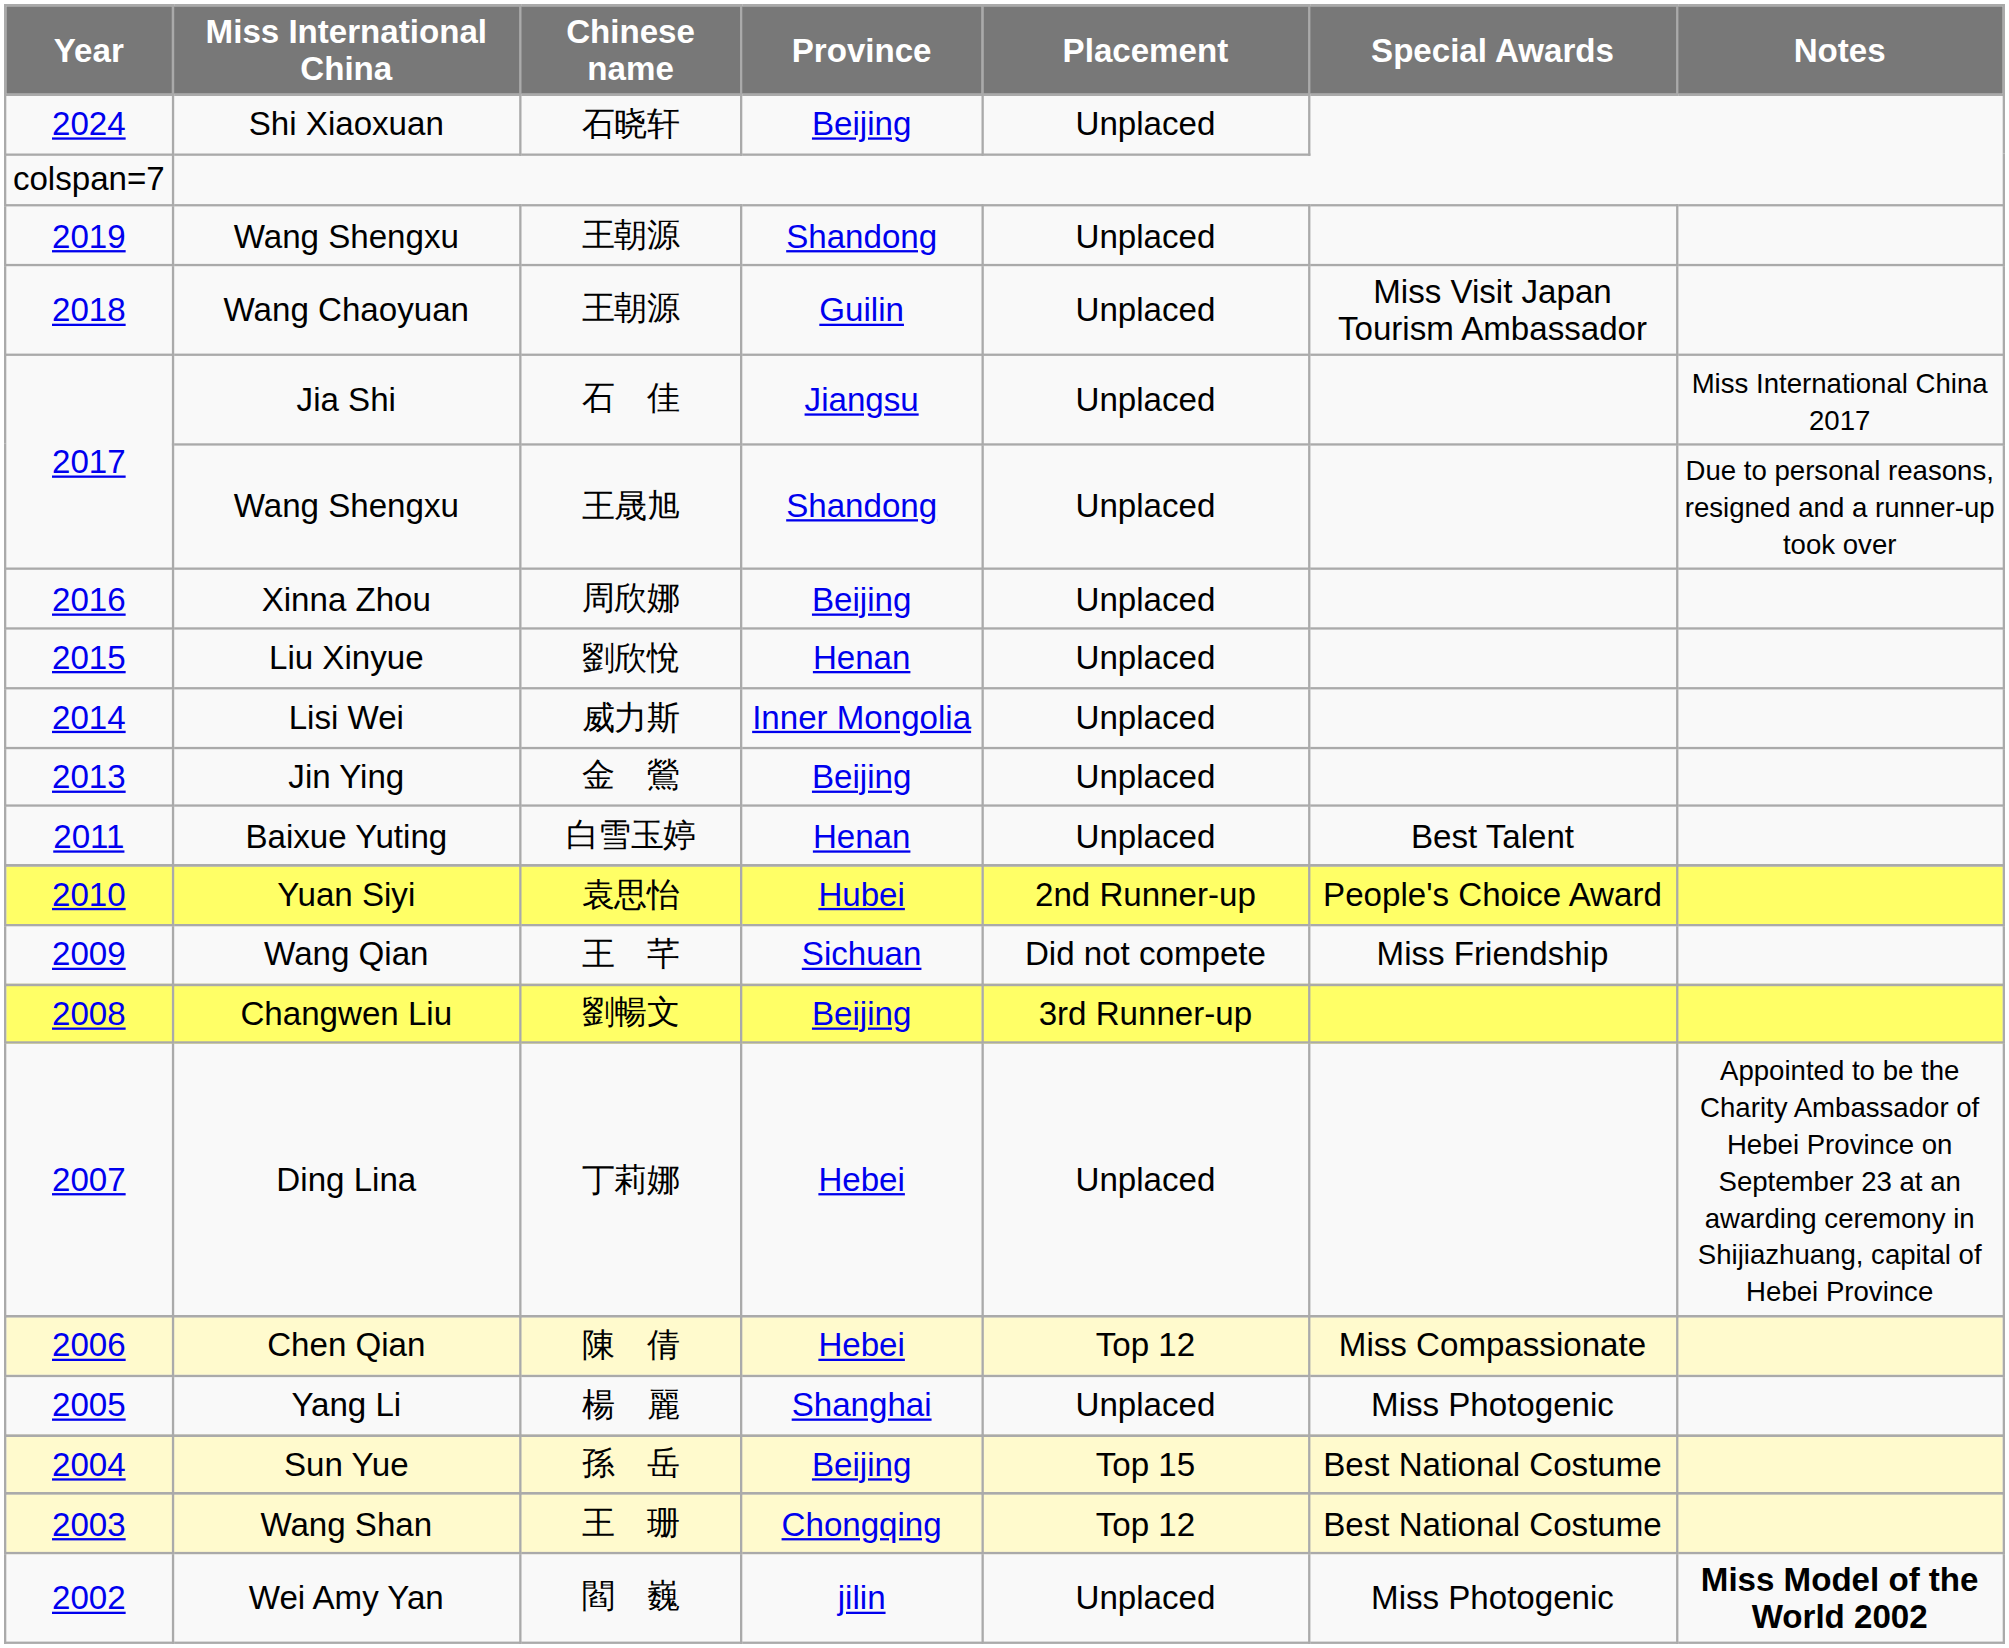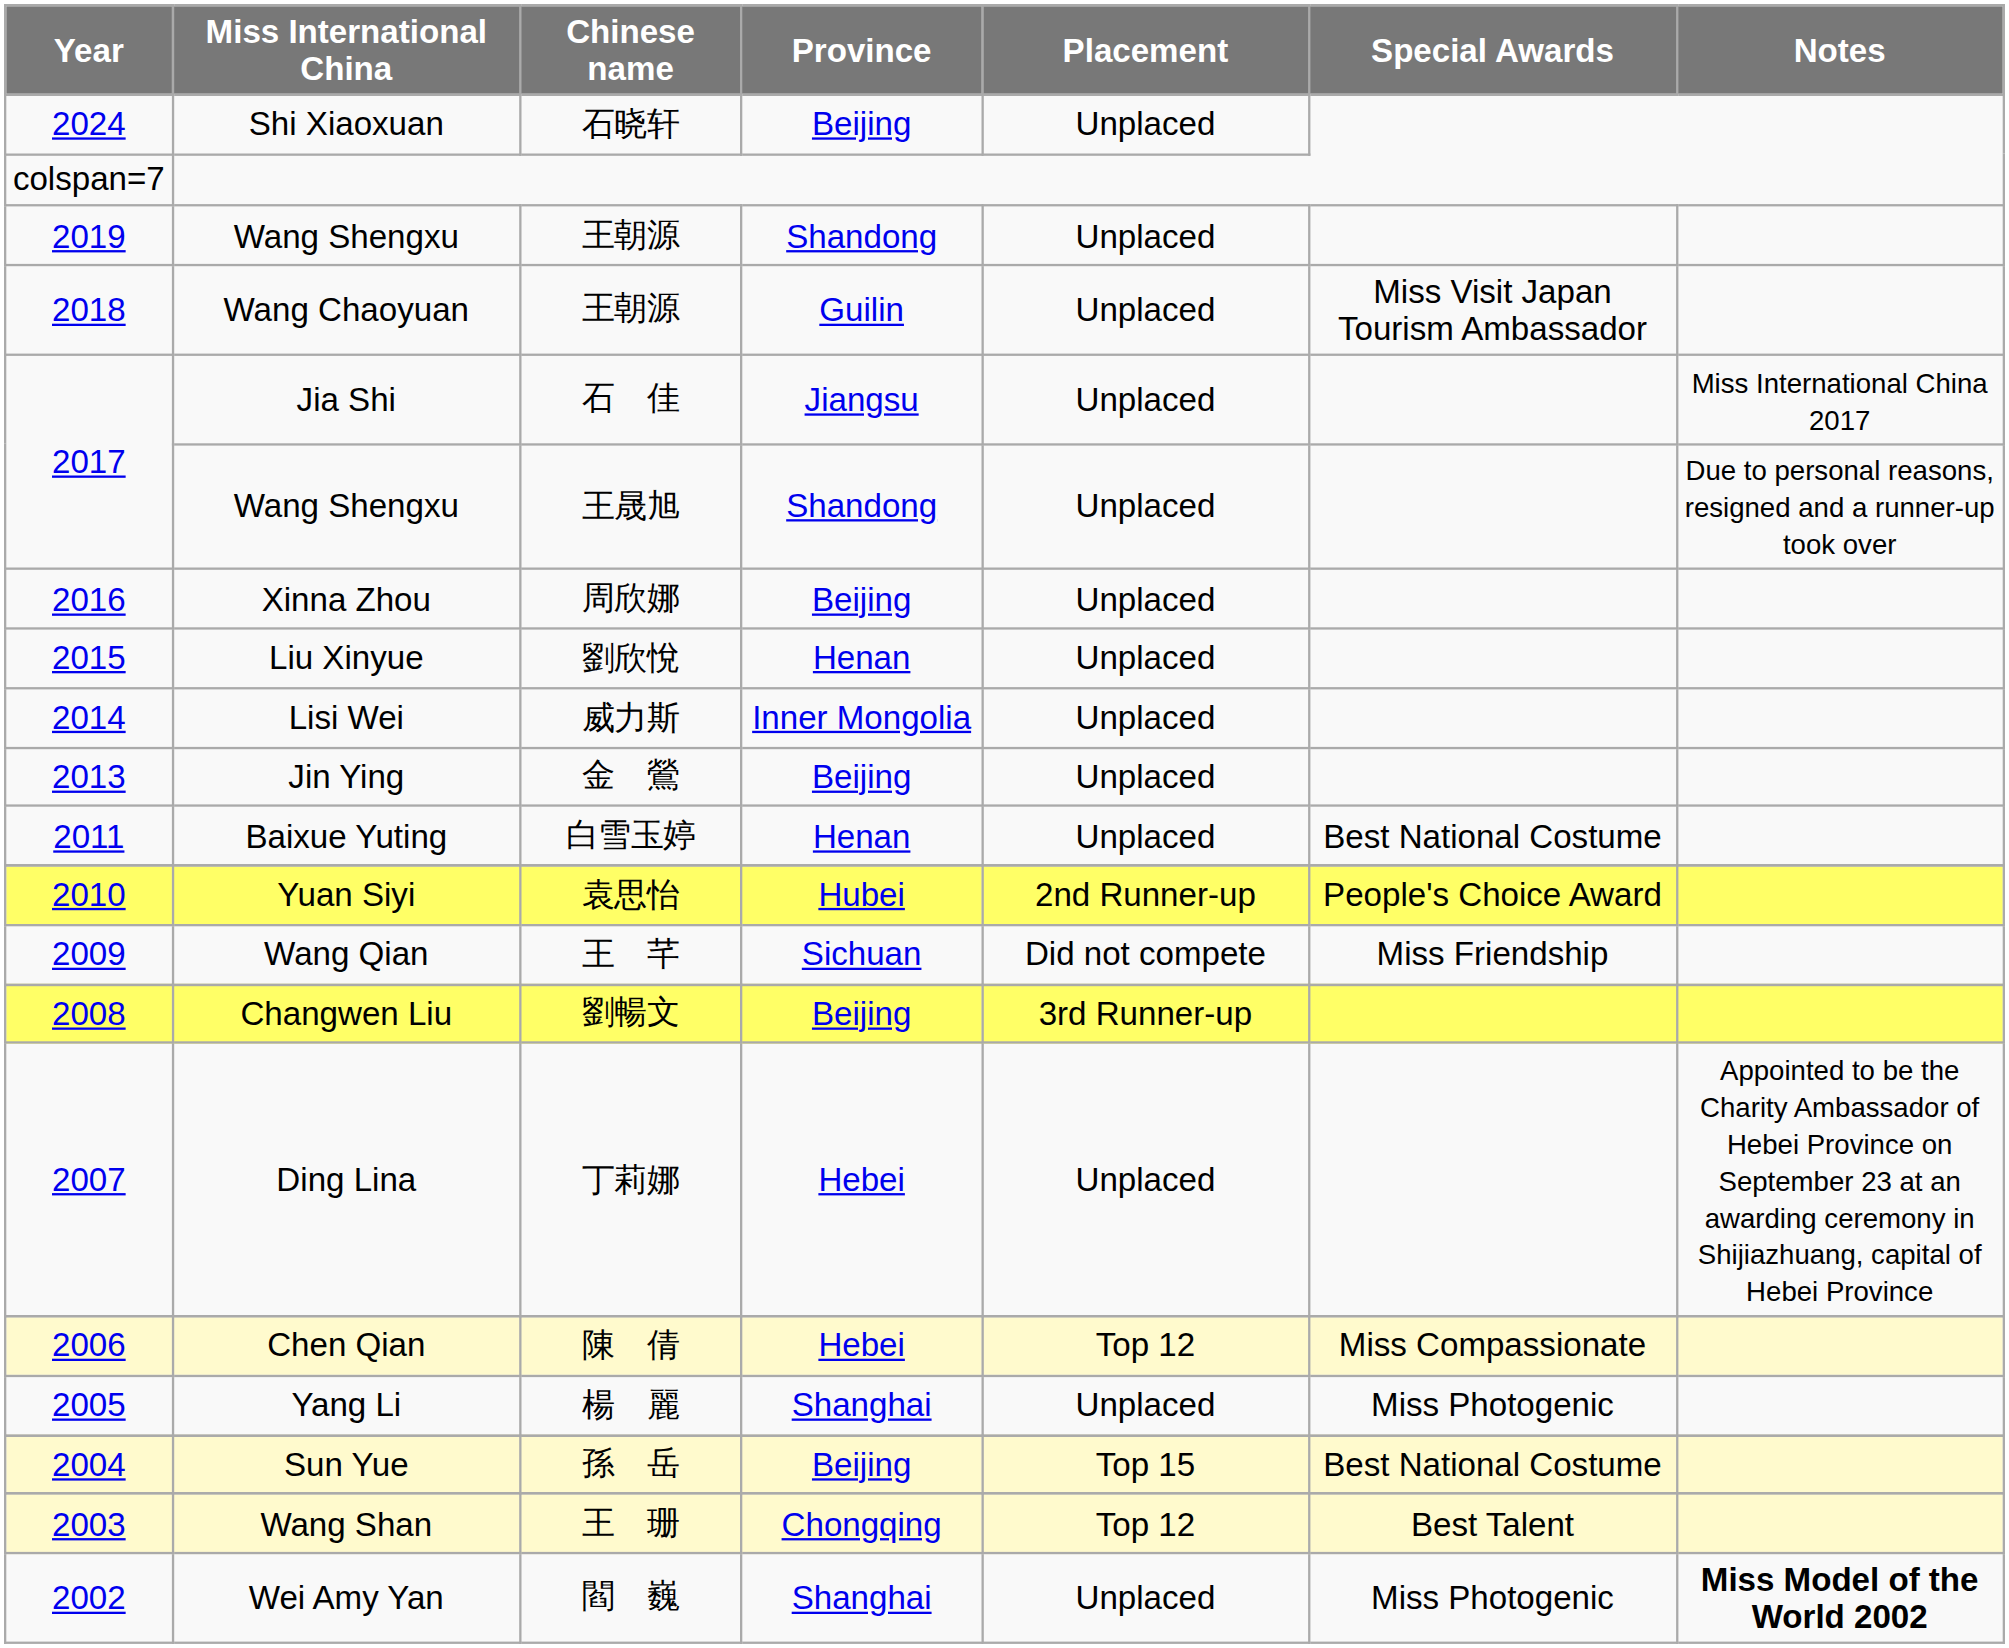(1492, 836) Best Talent -> (1492, 836) Best National Costume
(1492, 1524) Best National Costume -> (1492, 1524) Best Talent
(862, 1598) jilin -> (862, 1598) Shanghai
